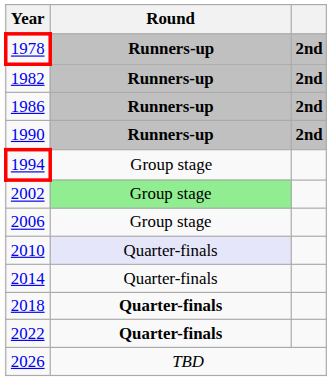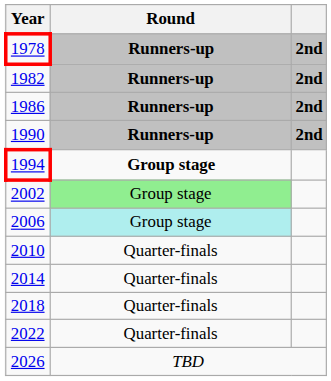(171, 164) normal -> (171, 164) bold
(171, 222) no background -> (171, 222) paleturquoise background
(171, 250) lavender background -> (171, 250) no background
(171, 306) bold -> (171, 306) normal
(171, 333) bold -> (171, 333) normal
